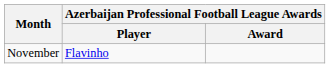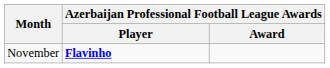(87, 53) normal -> (88, 53) bold
